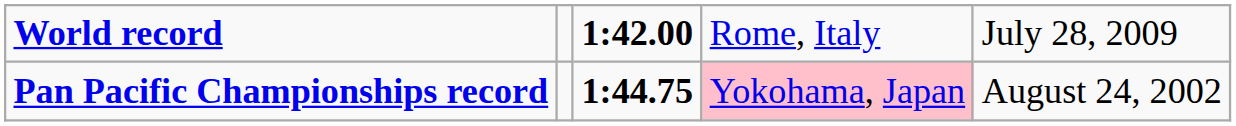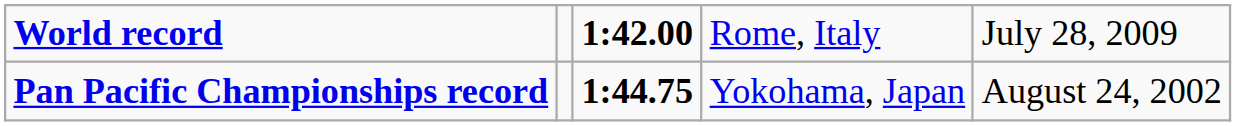(837, 90) pink background -> (837, 90) no background
